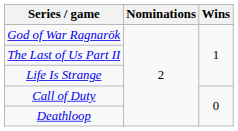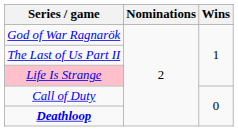(64, 75) no background -> (64, 75) pink background
(64, 116) normal -> (64, 116) bold
